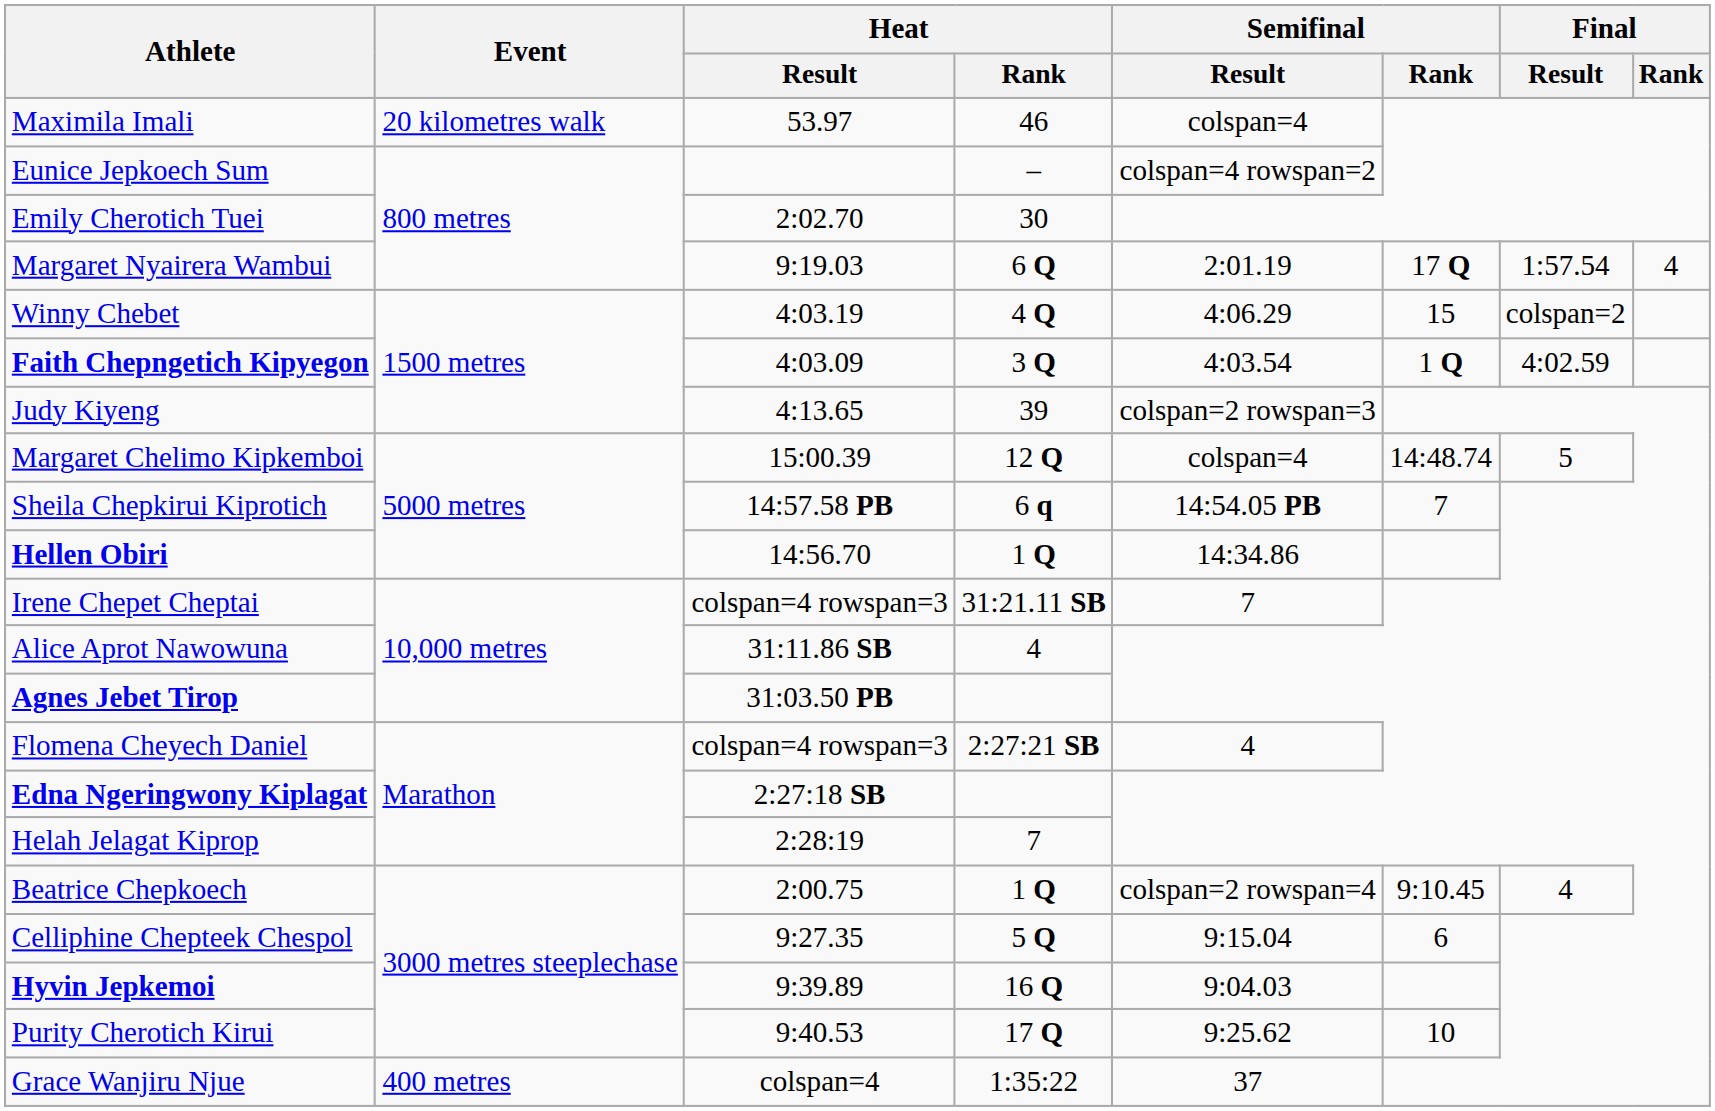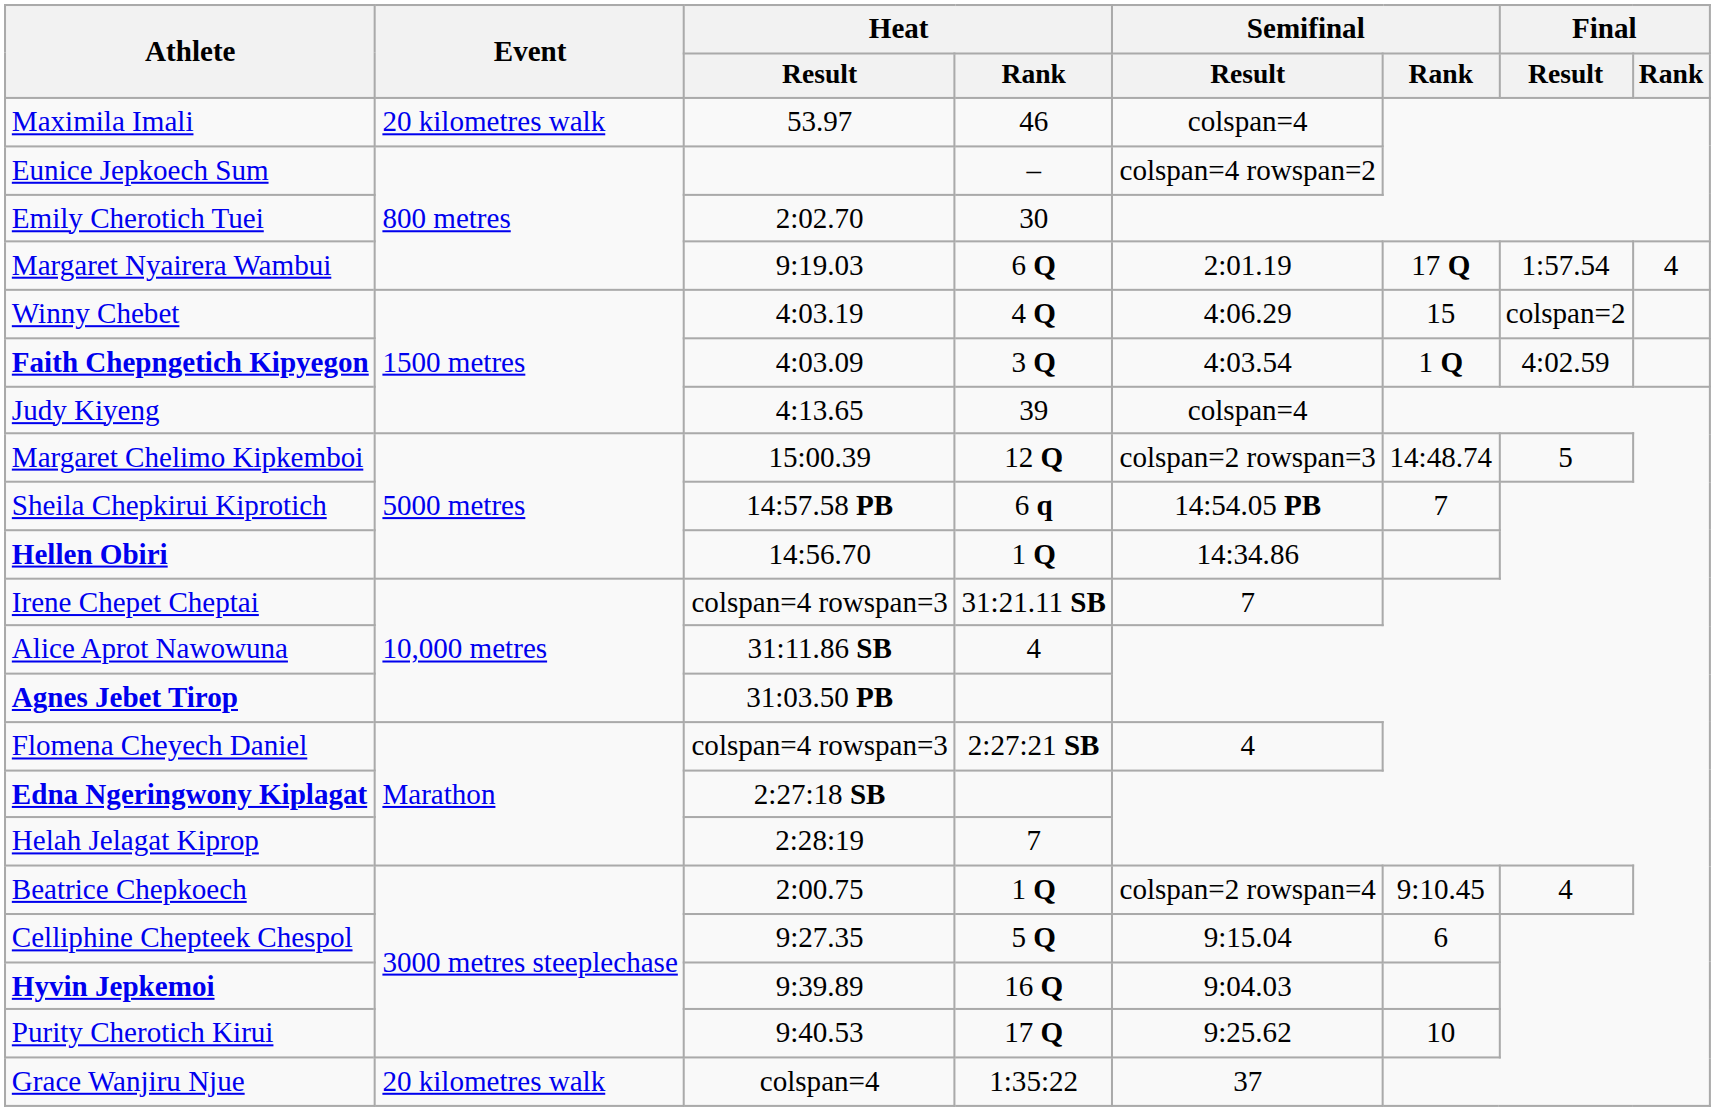(1248, 410) colspan=2 rowspan=3 -> (1248, 410) colspan=4
(1248, 458) colspan=4 -> (1248, 458) colspan=2 rowspan=3
(447, 1081) 400 metres -> (494, 1081) 20 kilometres walk
